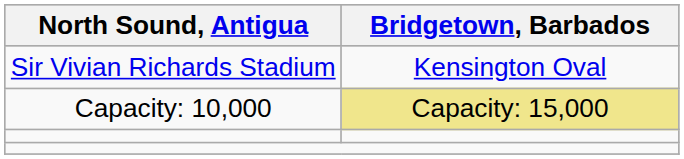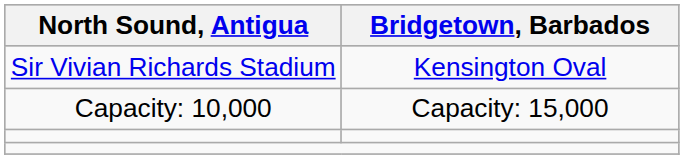(510, 108) khaki background -> (510, 108) no background
